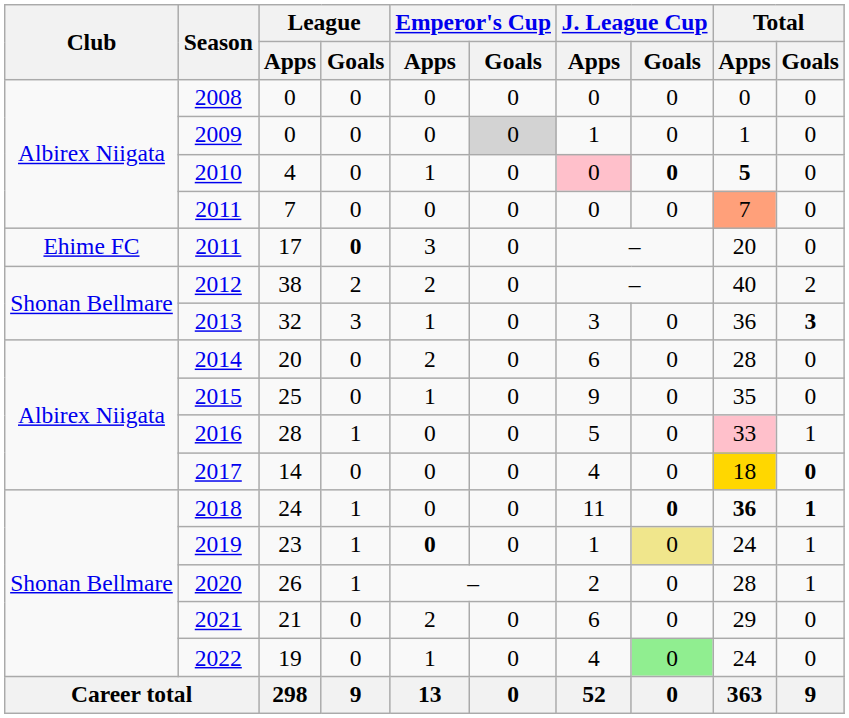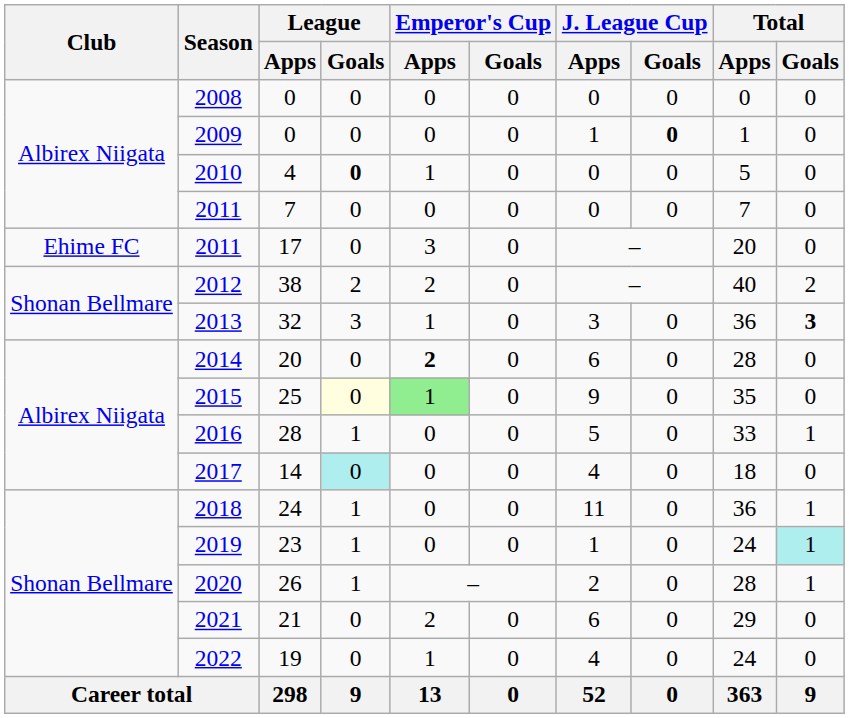(513, 135) lightgrey background -> (513, 135) no background
(672, 135) normal -> (672, 135) bold
(356, 172) normal -> (356, 172) bold
(594, 172) pink background -> (594, 172) no background
(672, 172) bold -> (672, 172) normal
(745, 172) bold -> (745, 172) normal
(745, 209) lightsalmon background -> (745, 209) no background
(356, 246) bold -> (356, 246) normal
(430, 358) normal -> (430, 358) bold
(356, 396) no background -> (356, 396) lightyellow background
(430, 396) no background -> (430, 396) lightgreen background
(745, 433) pink background -> (745, 433) no background
(356, 470) no background -> (356, 470) paleturquoise background
(745, 470) gold background -> (745, 470) no background
(810, 470) bold -> (810, 470) normal
(672, 508) bold -> (672, 508) normal
(745, 508) bold -> (745, 508) normal
(810, 508) bold -> (810, 508) normal
(430, 545) bold -> (430, 545) normal
(672, 545) khaki background -> (672, 545) no background
(810, 545) no background -> (810, 545) paleturquoise background
(672, 657) lightgreen background -> (672, 657) no background
